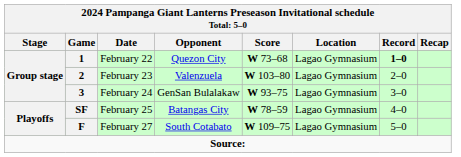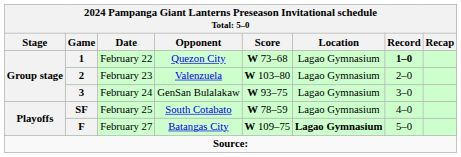(198, 110) Batangas City -> (198, 110) South Cotabato
(198, 127) South Cotabato -> (198, 127) Batangas City
(336, 127) normal -> (339, 127) bold
